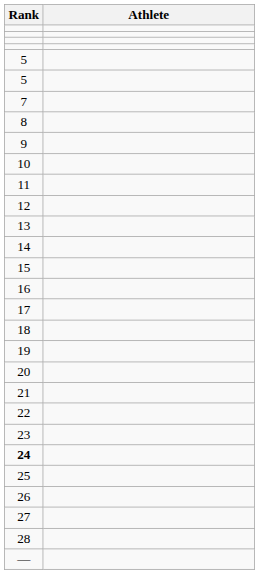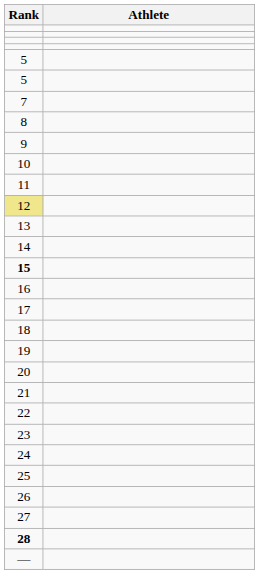(24, 205) no background -> (24, 205) khaki background
(24, 267) normal -> (24, 267) bold
(24, 455) bold -> (24, 455) normal
(24, 538) normal -> (24, 538) bold
